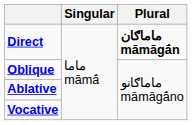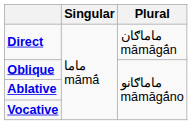(150, 42) bold -> (149, 42) normal
